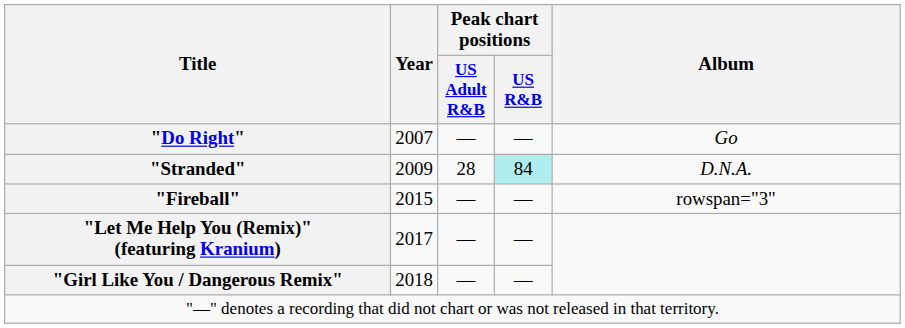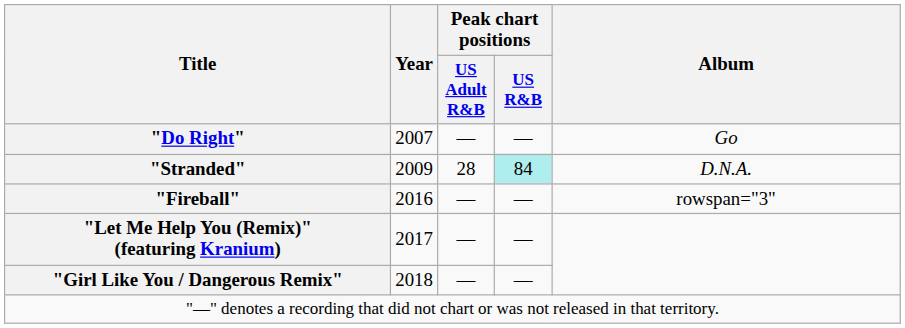(414, 198) 2015 -> (414, 198) 2016
